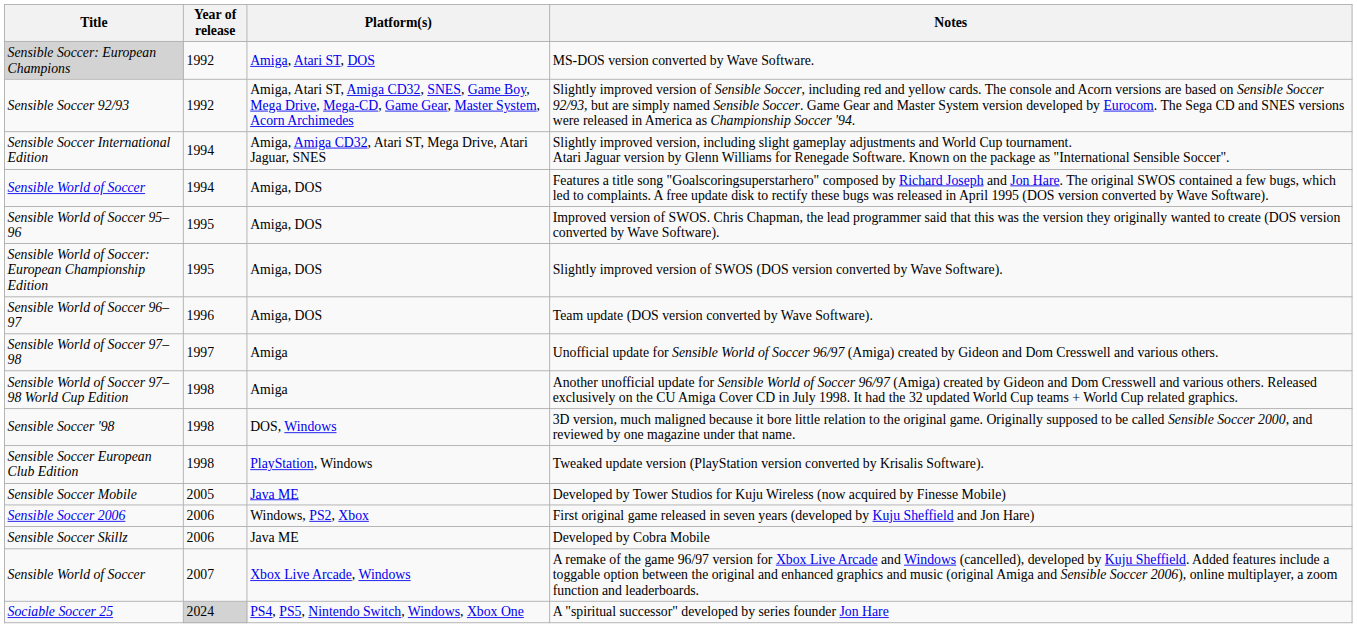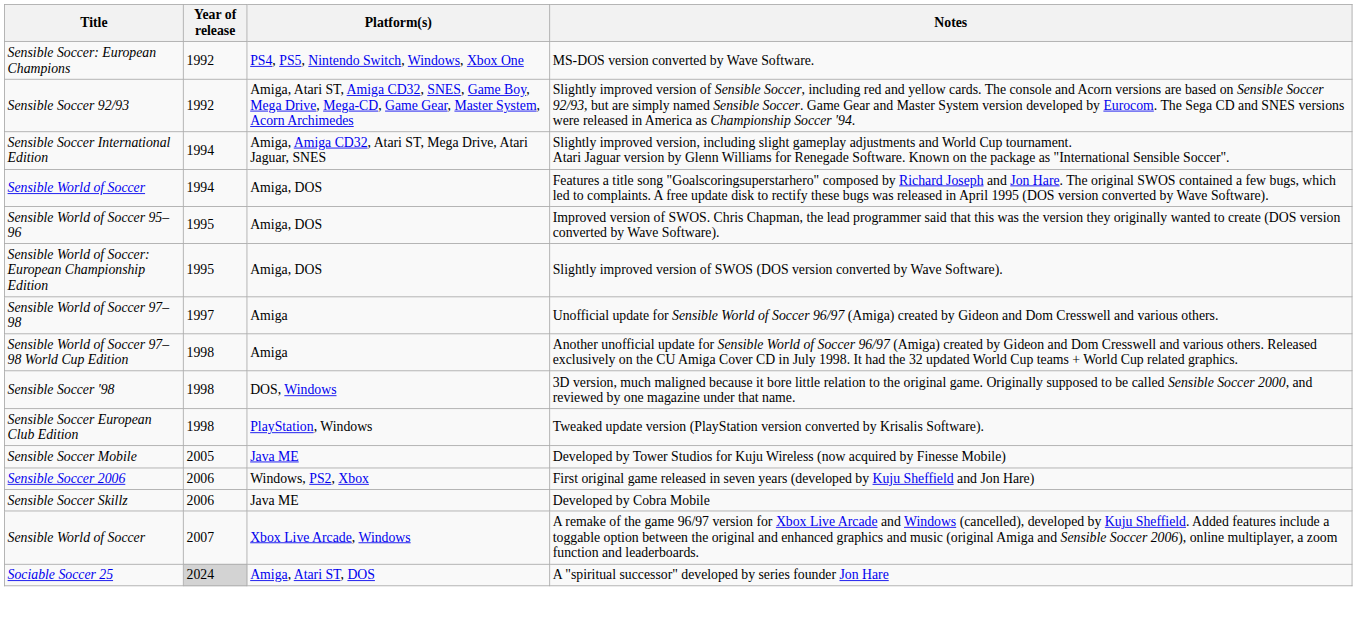(82, 60) lightgrey background -> (82, 60) no background
(313, 60) Amiga, Atari ST, DOS -> (387, 60) PS4, PS5, Nintendo Switch, Windows, Xbox One
- row: (713, 315)
(387, 612) PS4, PS5, Nintendo Switch, Windows, Xbox One -> (313, 574) Amiga, Atari ST, DOS
